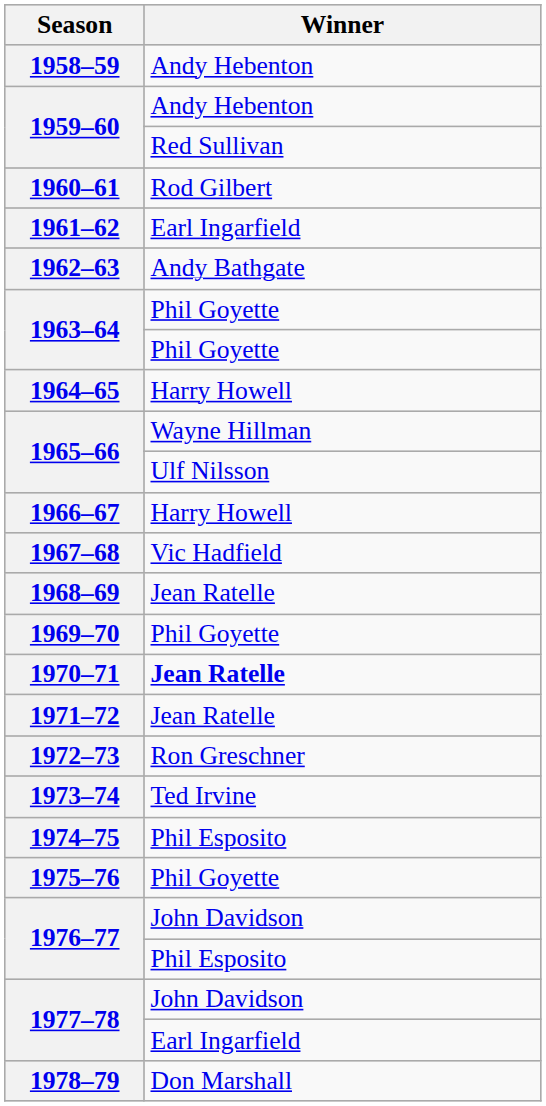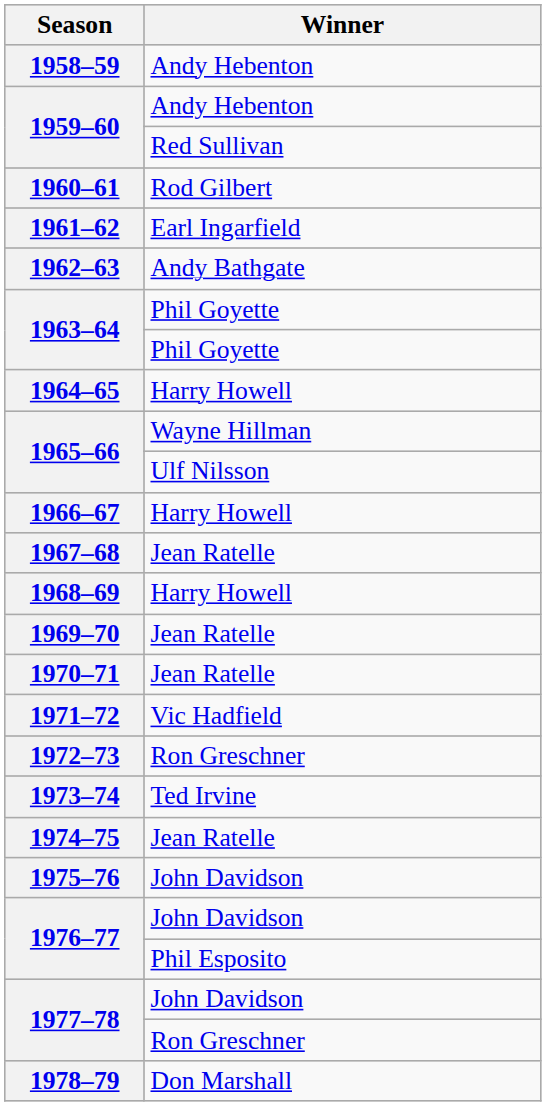(216, 552) Vic Hadfield -> (213, 552) Jean Ratelle
(213, 593) Jean Ratelle -> (221, 593) Harry Howell
(215, 633) Phil Goyette -> (213, 633) Jean Ratelle
(218, 674) bold -> (213, 674) normal
(213, 715) Jean Ratelle -> (216, 715) Vic Hadfield
(218, 836) Phil Esposito -> (213, 836) Jean Ratelle
(215, 877) Phil Goyette -> (227, 877) John Davidson
(225, 1039) Earl Ingarfield -> (228, 1039) Ron Greschner
